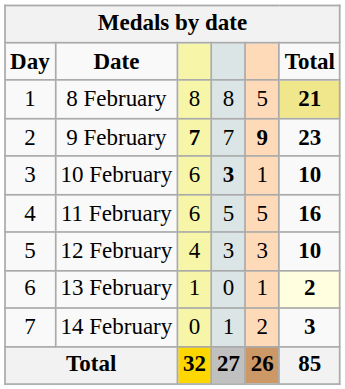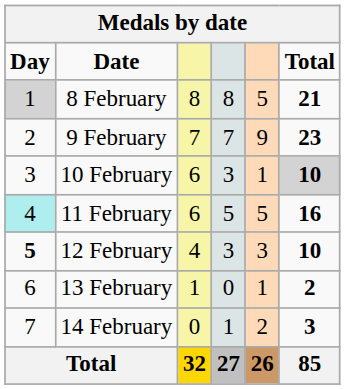(30, 99) no background -> (30, 99) lightgrey background
(310, 99) khaki background -> (310, 99) no background
(195, 137) bold -> (195, 137) normal
(262, 137) bold -> (262, 137) normal
(228, 175) bold -> (228, 175) normal
(310, 175) no background -> (310, 175) lightgrey background
(30, 213) no background -> (30, 213) paleturquoise background
(30, 250) normal -> (30, 250) bold
(310, 288) lightyellow background -> (310, 288) no background
